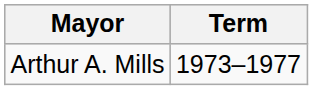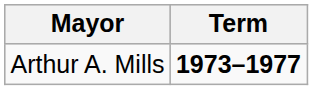(238, 63) normal -> (238, 63) bold
